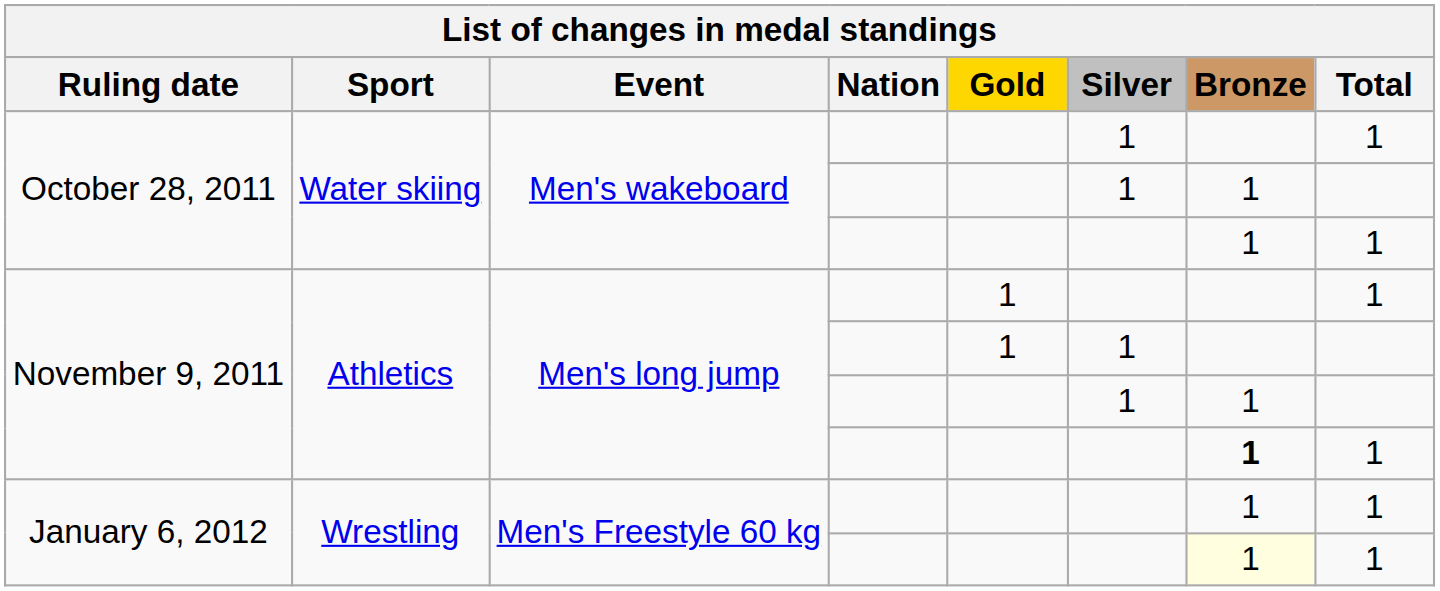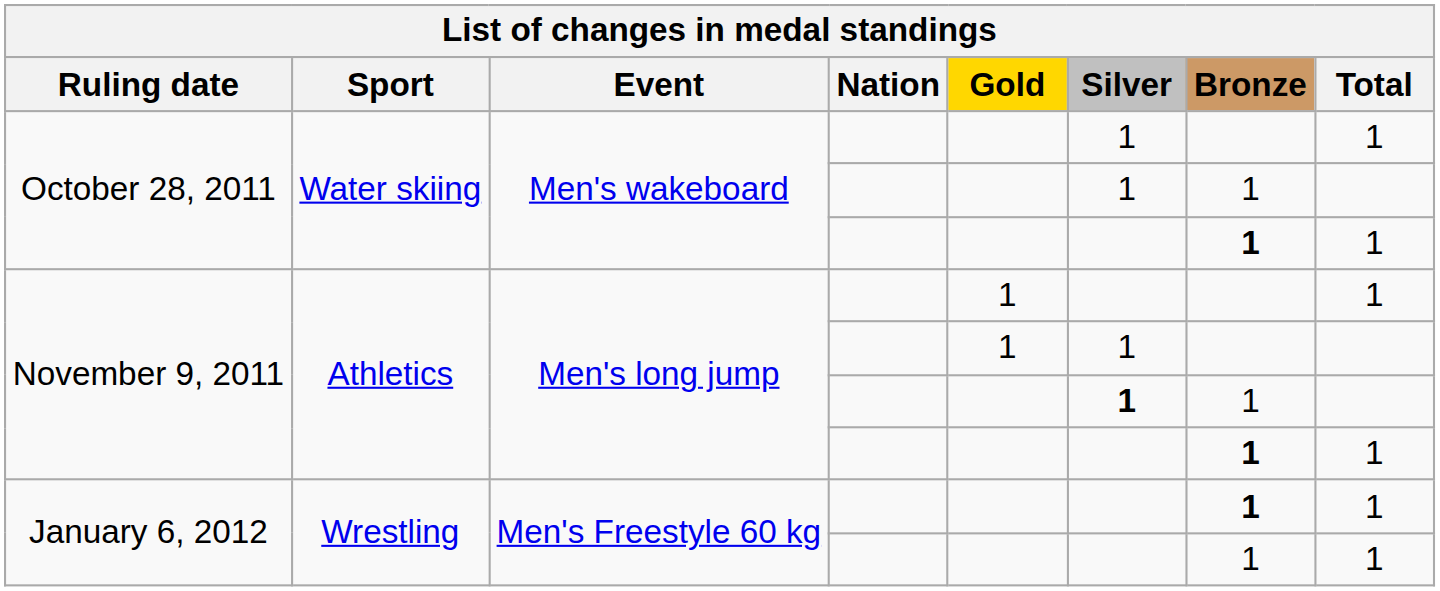(1250, 242) normal -> (1250, 242) bold
(1127, 400) normal -> (1127, 400) bold
(1250, 505) normal -> (1250, 505) bold
(1250, 558) lightyellow background -> (1250, 558) no background
